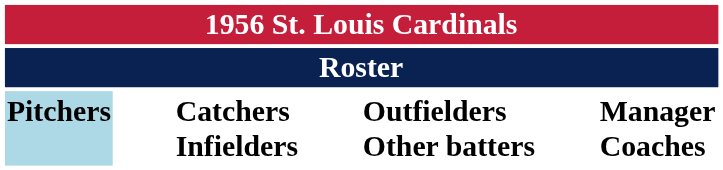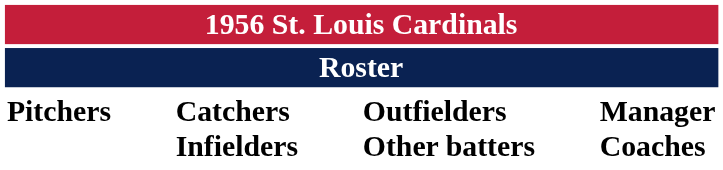(59, 110) lightblue background -> (59, 110) no background
